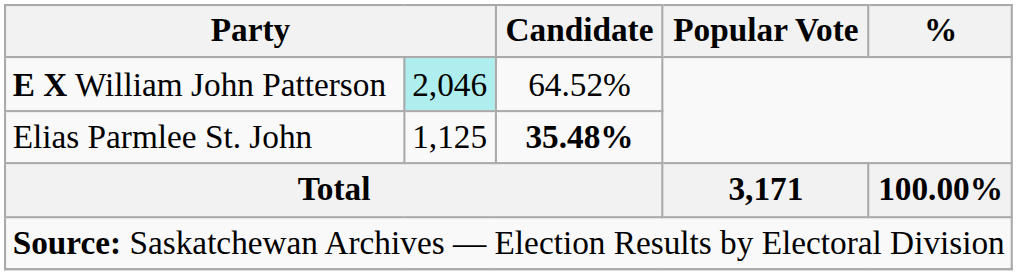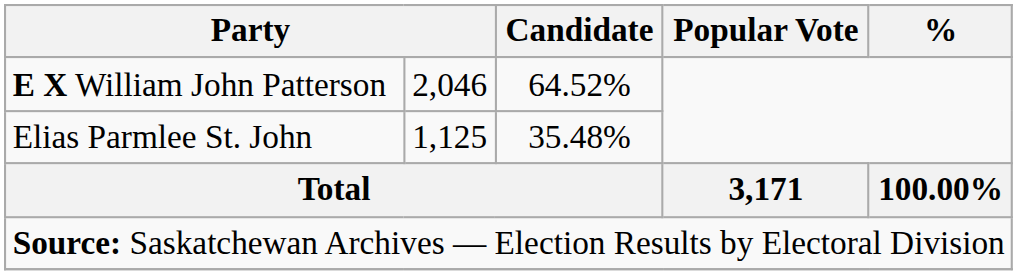(450, 83) paleturquoise background -> (450, 83) no background
(579, 136) bold -> (579, 136) normal
